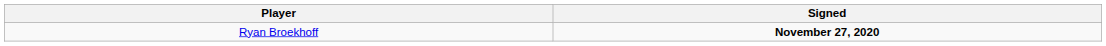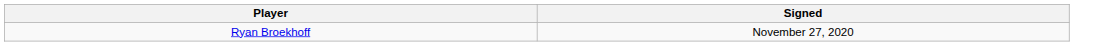(827, 31) bold -> (803, 31) normal
